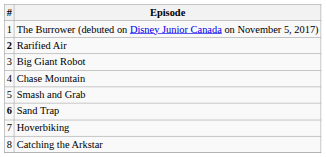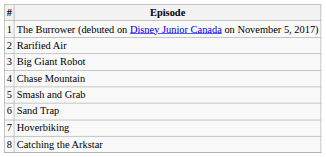(9, 45) bold -> (9, 45) normal
(9, 111) bold -> (9, 111) normal
